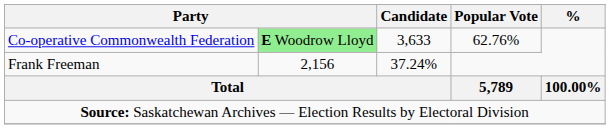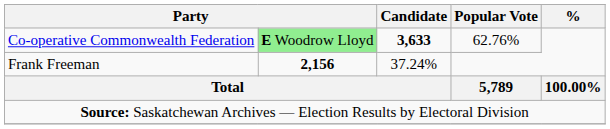(414, 40) normal -> (414, 40) bold
(317, 64) normal -> (317, 64) bold
